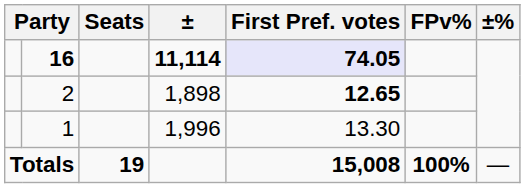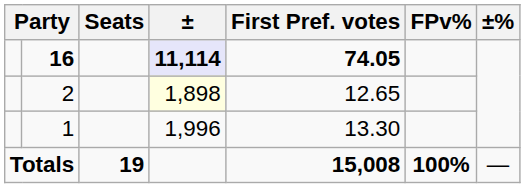(188, 57) no background -> (188, 57) lavender background
(372, 57) lavender background -> (372, 57) no background
(193, 93) no background -> (193, 93) lightyellow background
(372, 93) bold -> (372, 93) normal
